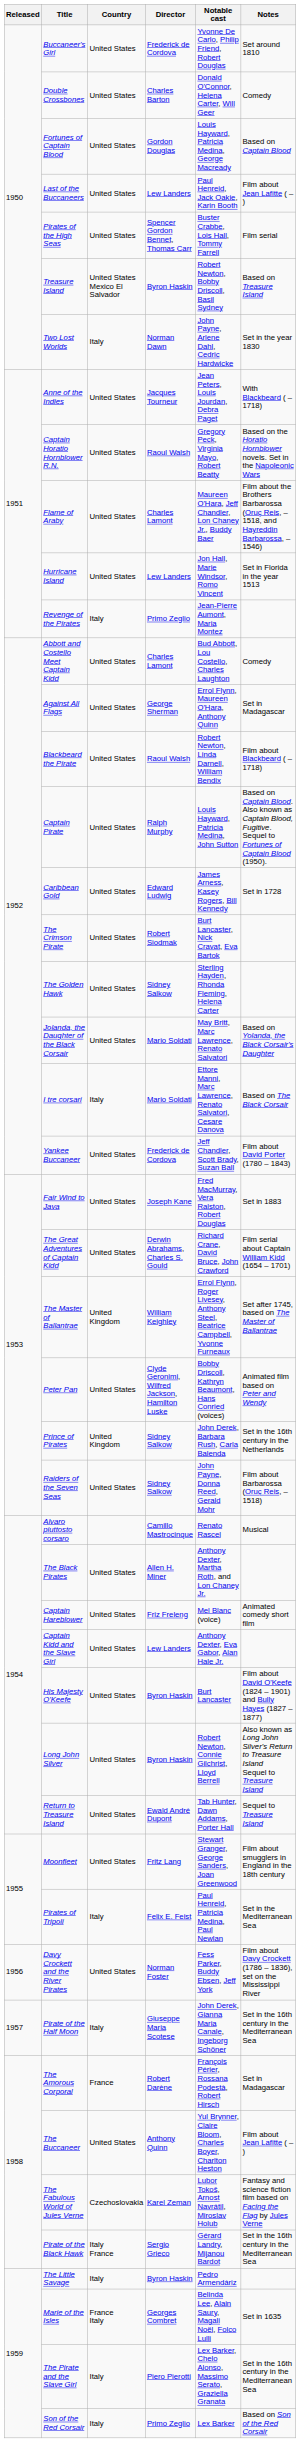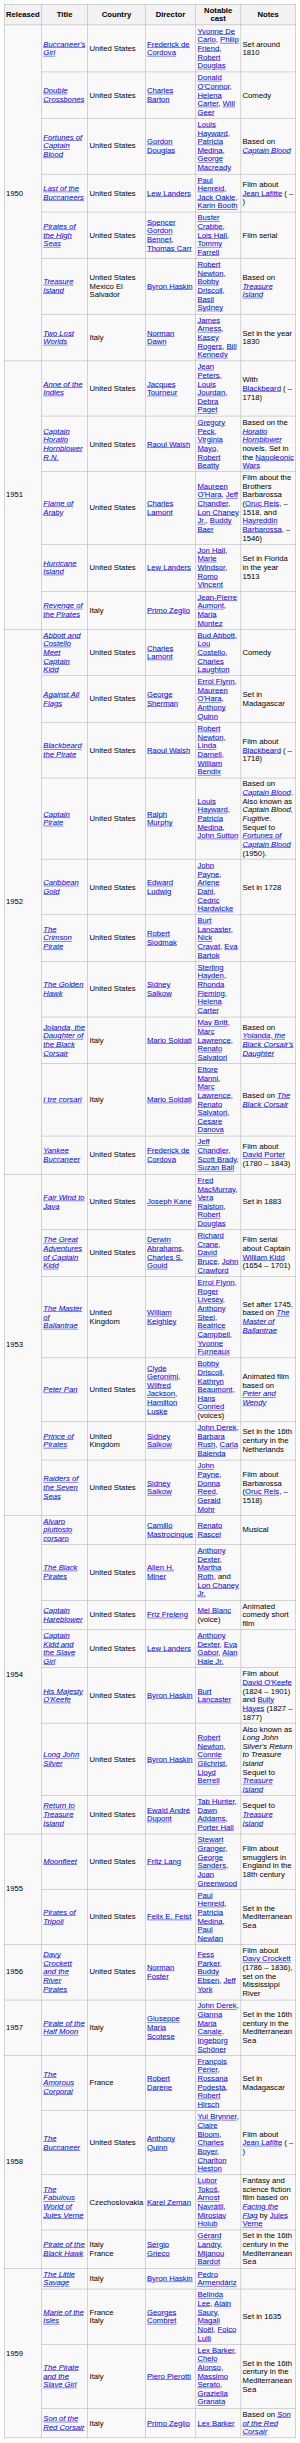(215, 342) John Payne, Arlene Dahl, Cedric Hardwicke -> (217, 337) James Arness, Kasey Rogers, Bill Kennedy
(217, 891) James Arness, Kasey Rogers, Bill Kennedy -> (215, 887) John Payne, Arlene Dahl, Cedric Hardwicke
(113, 1040) United States -> (97, 1040) Italy
(97, 1917) Italy -> (113, 1917) United States
